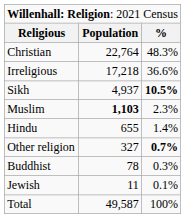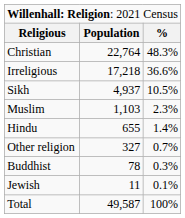(161, 90) bold -> (162, 90) normal
(125, 109) bold -> (127, 109) normal
(164, 147) bold -> (165, 147) normal
